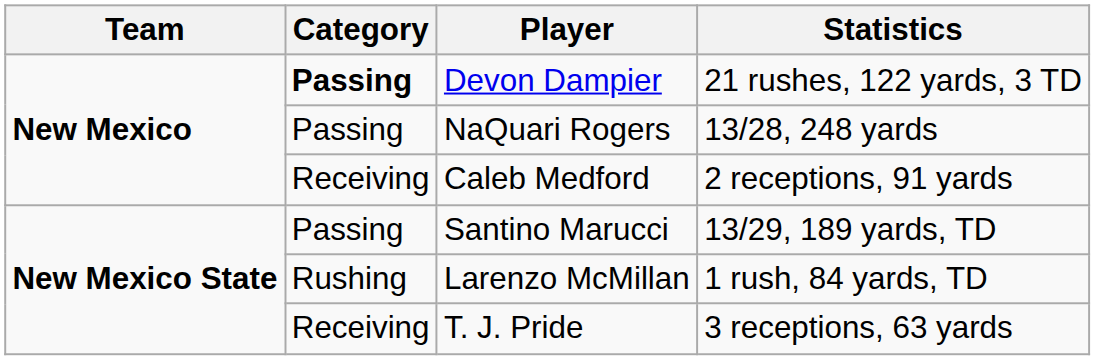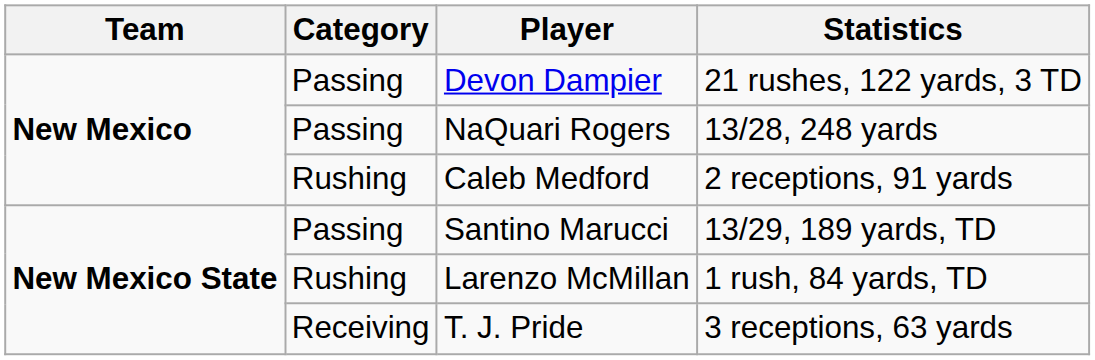(352, 79) bold -> (348, 79) normal
(361, 178) Receiving -> (349, 178) Rushing
